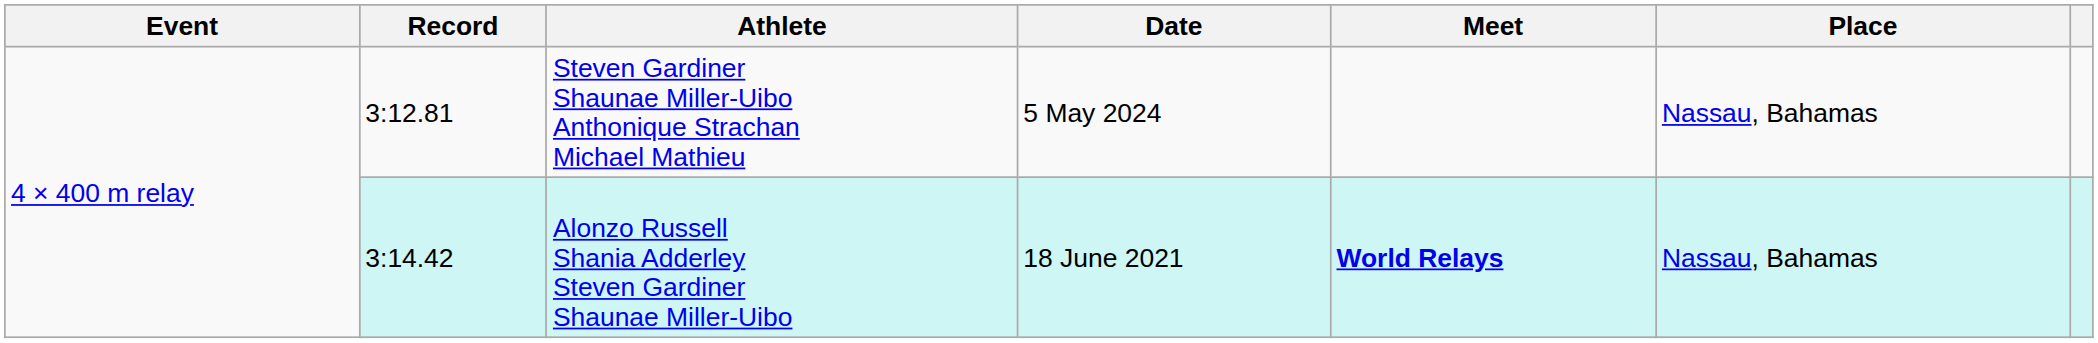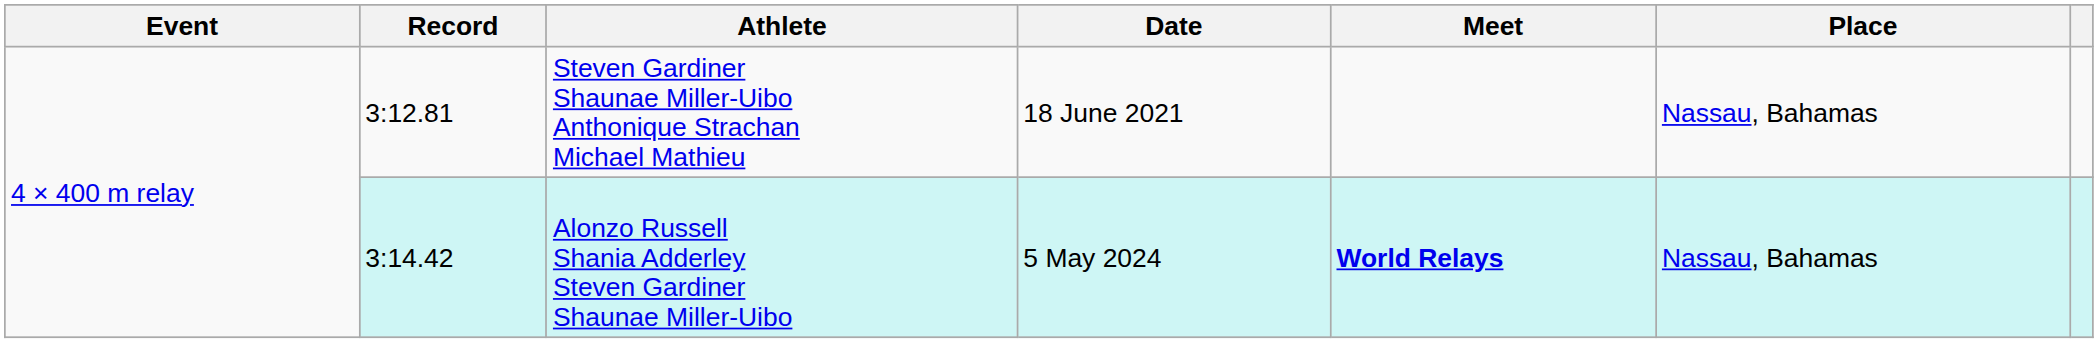(1092, 112) 5 May 2024 -> (1103, 112) 18 June 2021
(1103, 258) 18 June 2021 -> (1092, 258) 5 May 2024
